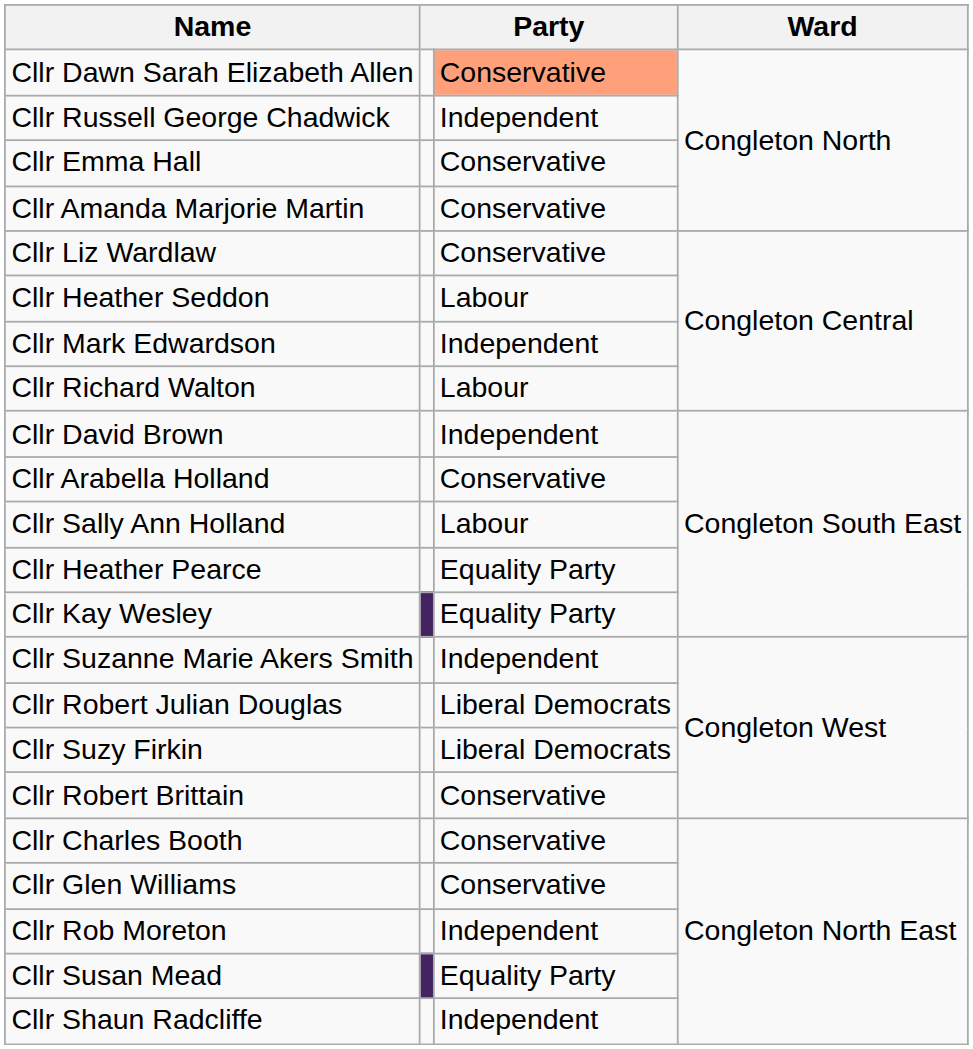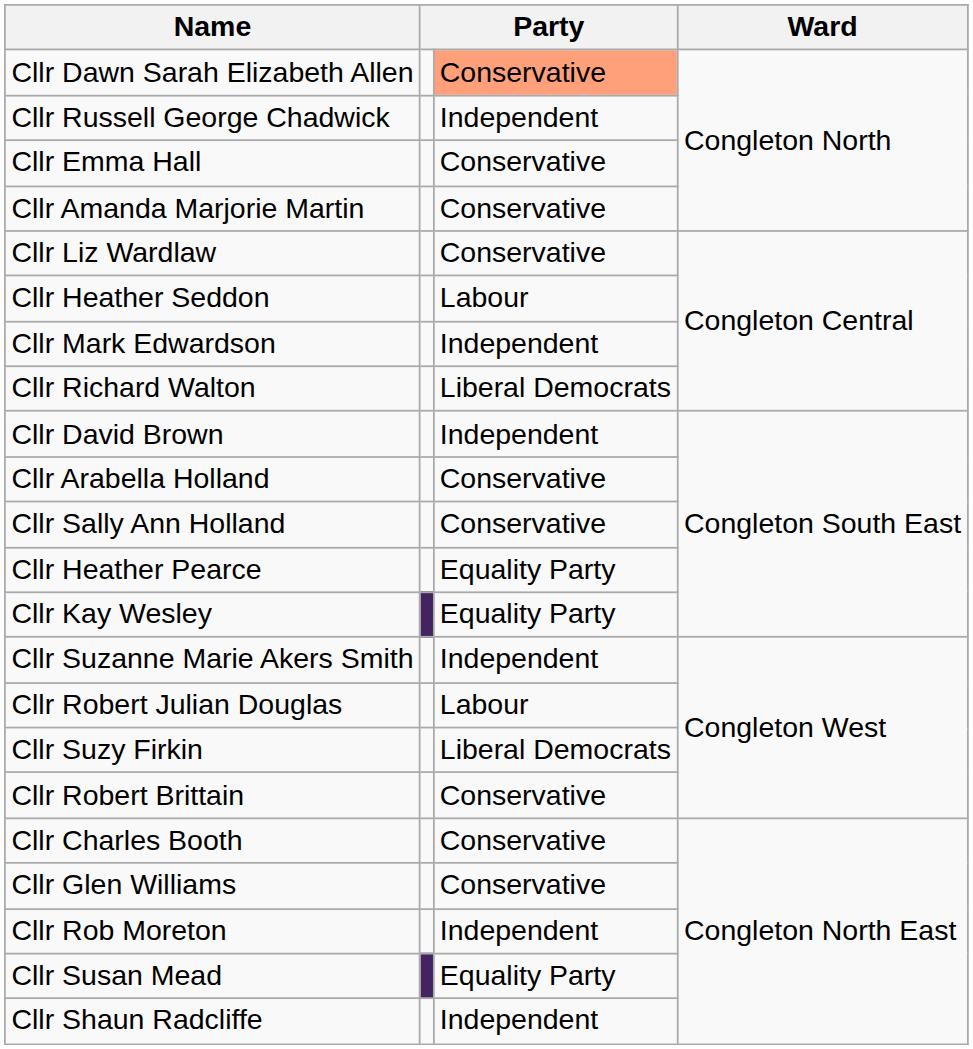(484, 388) Labour -> (555, 388) Liberal Democrats
(484, 523) Labour -> (523, 523) Conservative
(555, 704) Liberal Democrats -> (484, 704) Labour
